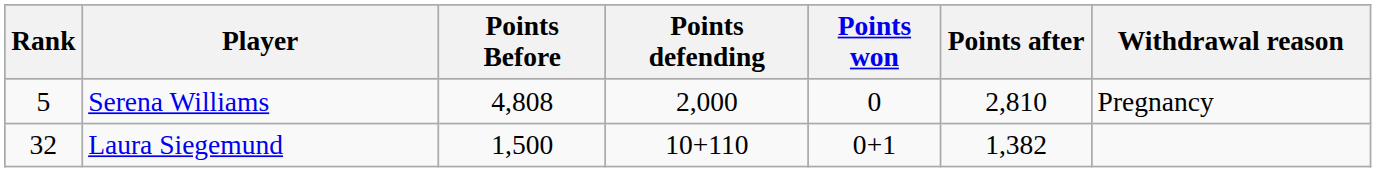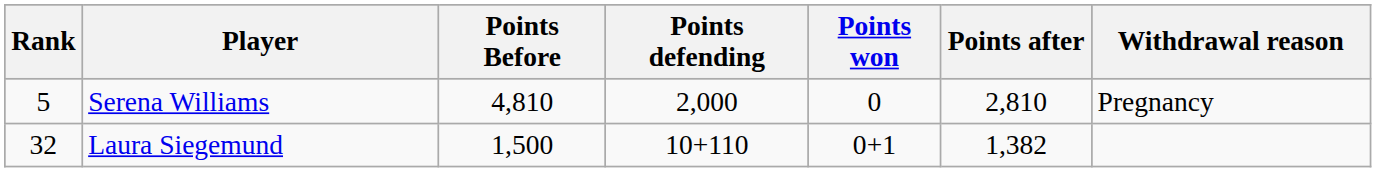(522, 100) 4,808 -> (522, 100) 4,810
